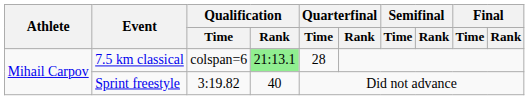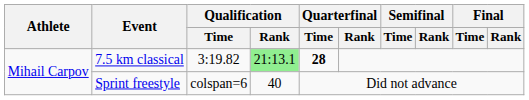(219, 60) colspan=6 -> (219, 60) 3:19.82
(319, 60) normal -> (319, 60) bold
(219, 83) 3:19.82 -> (219, 83) colspan=6
